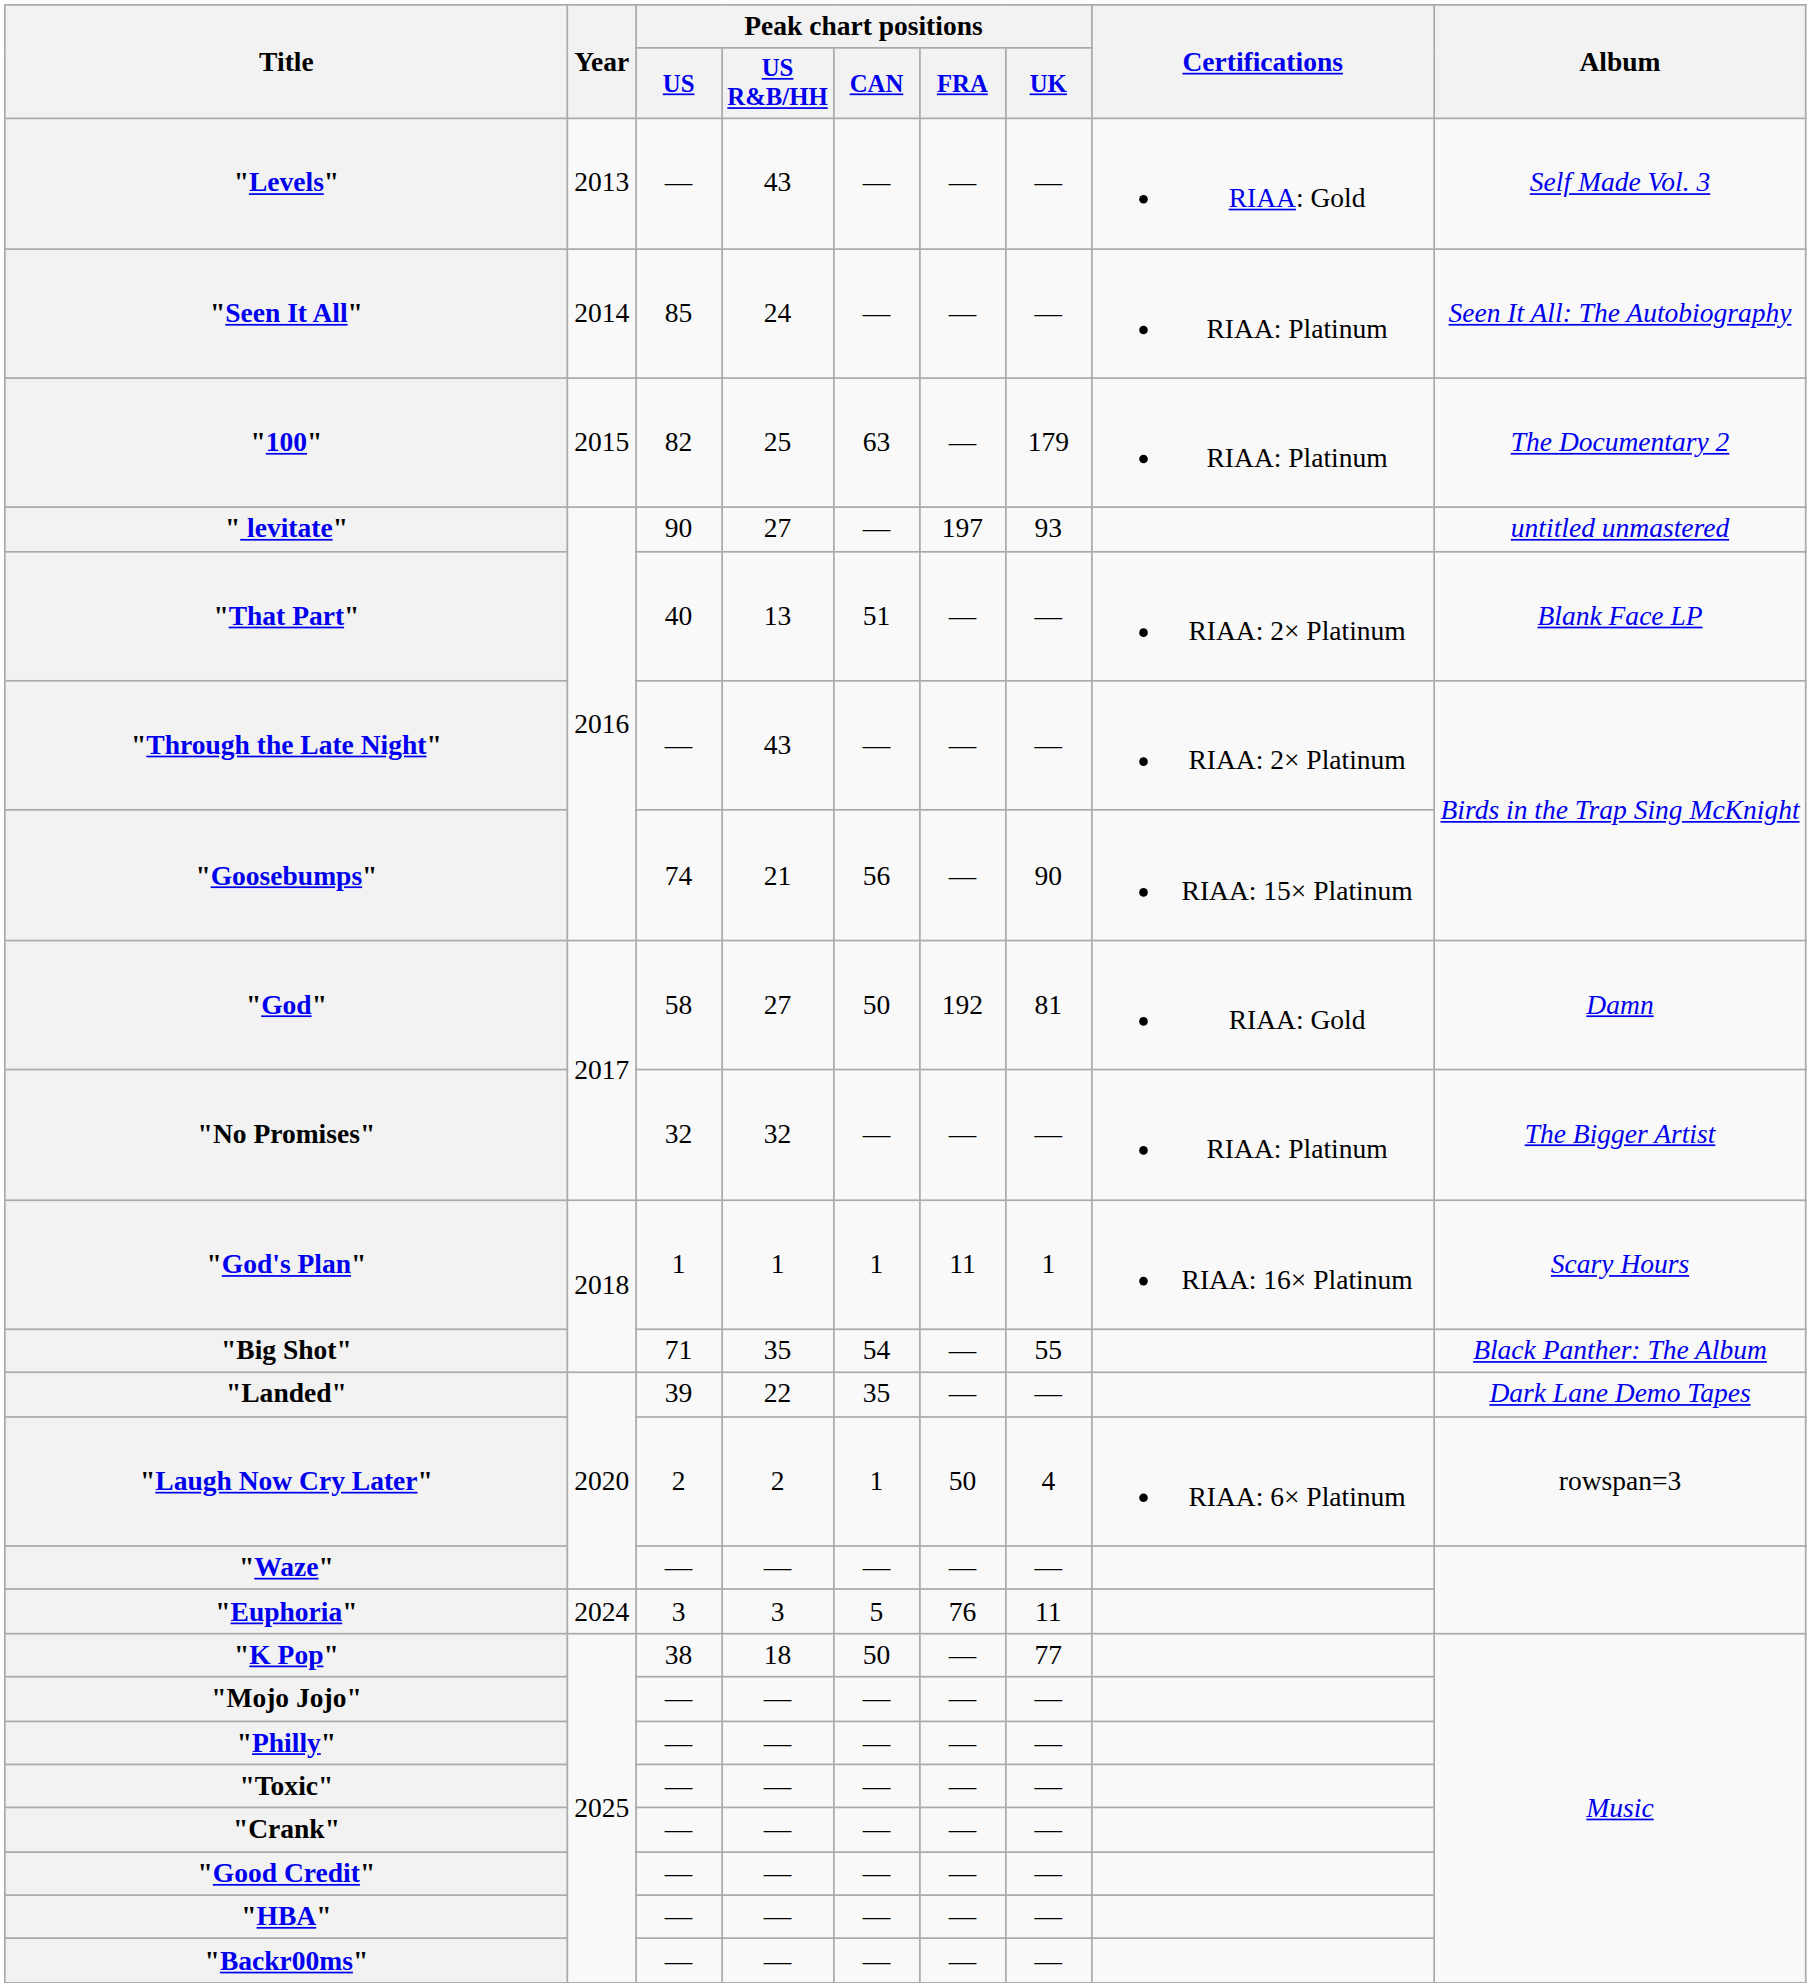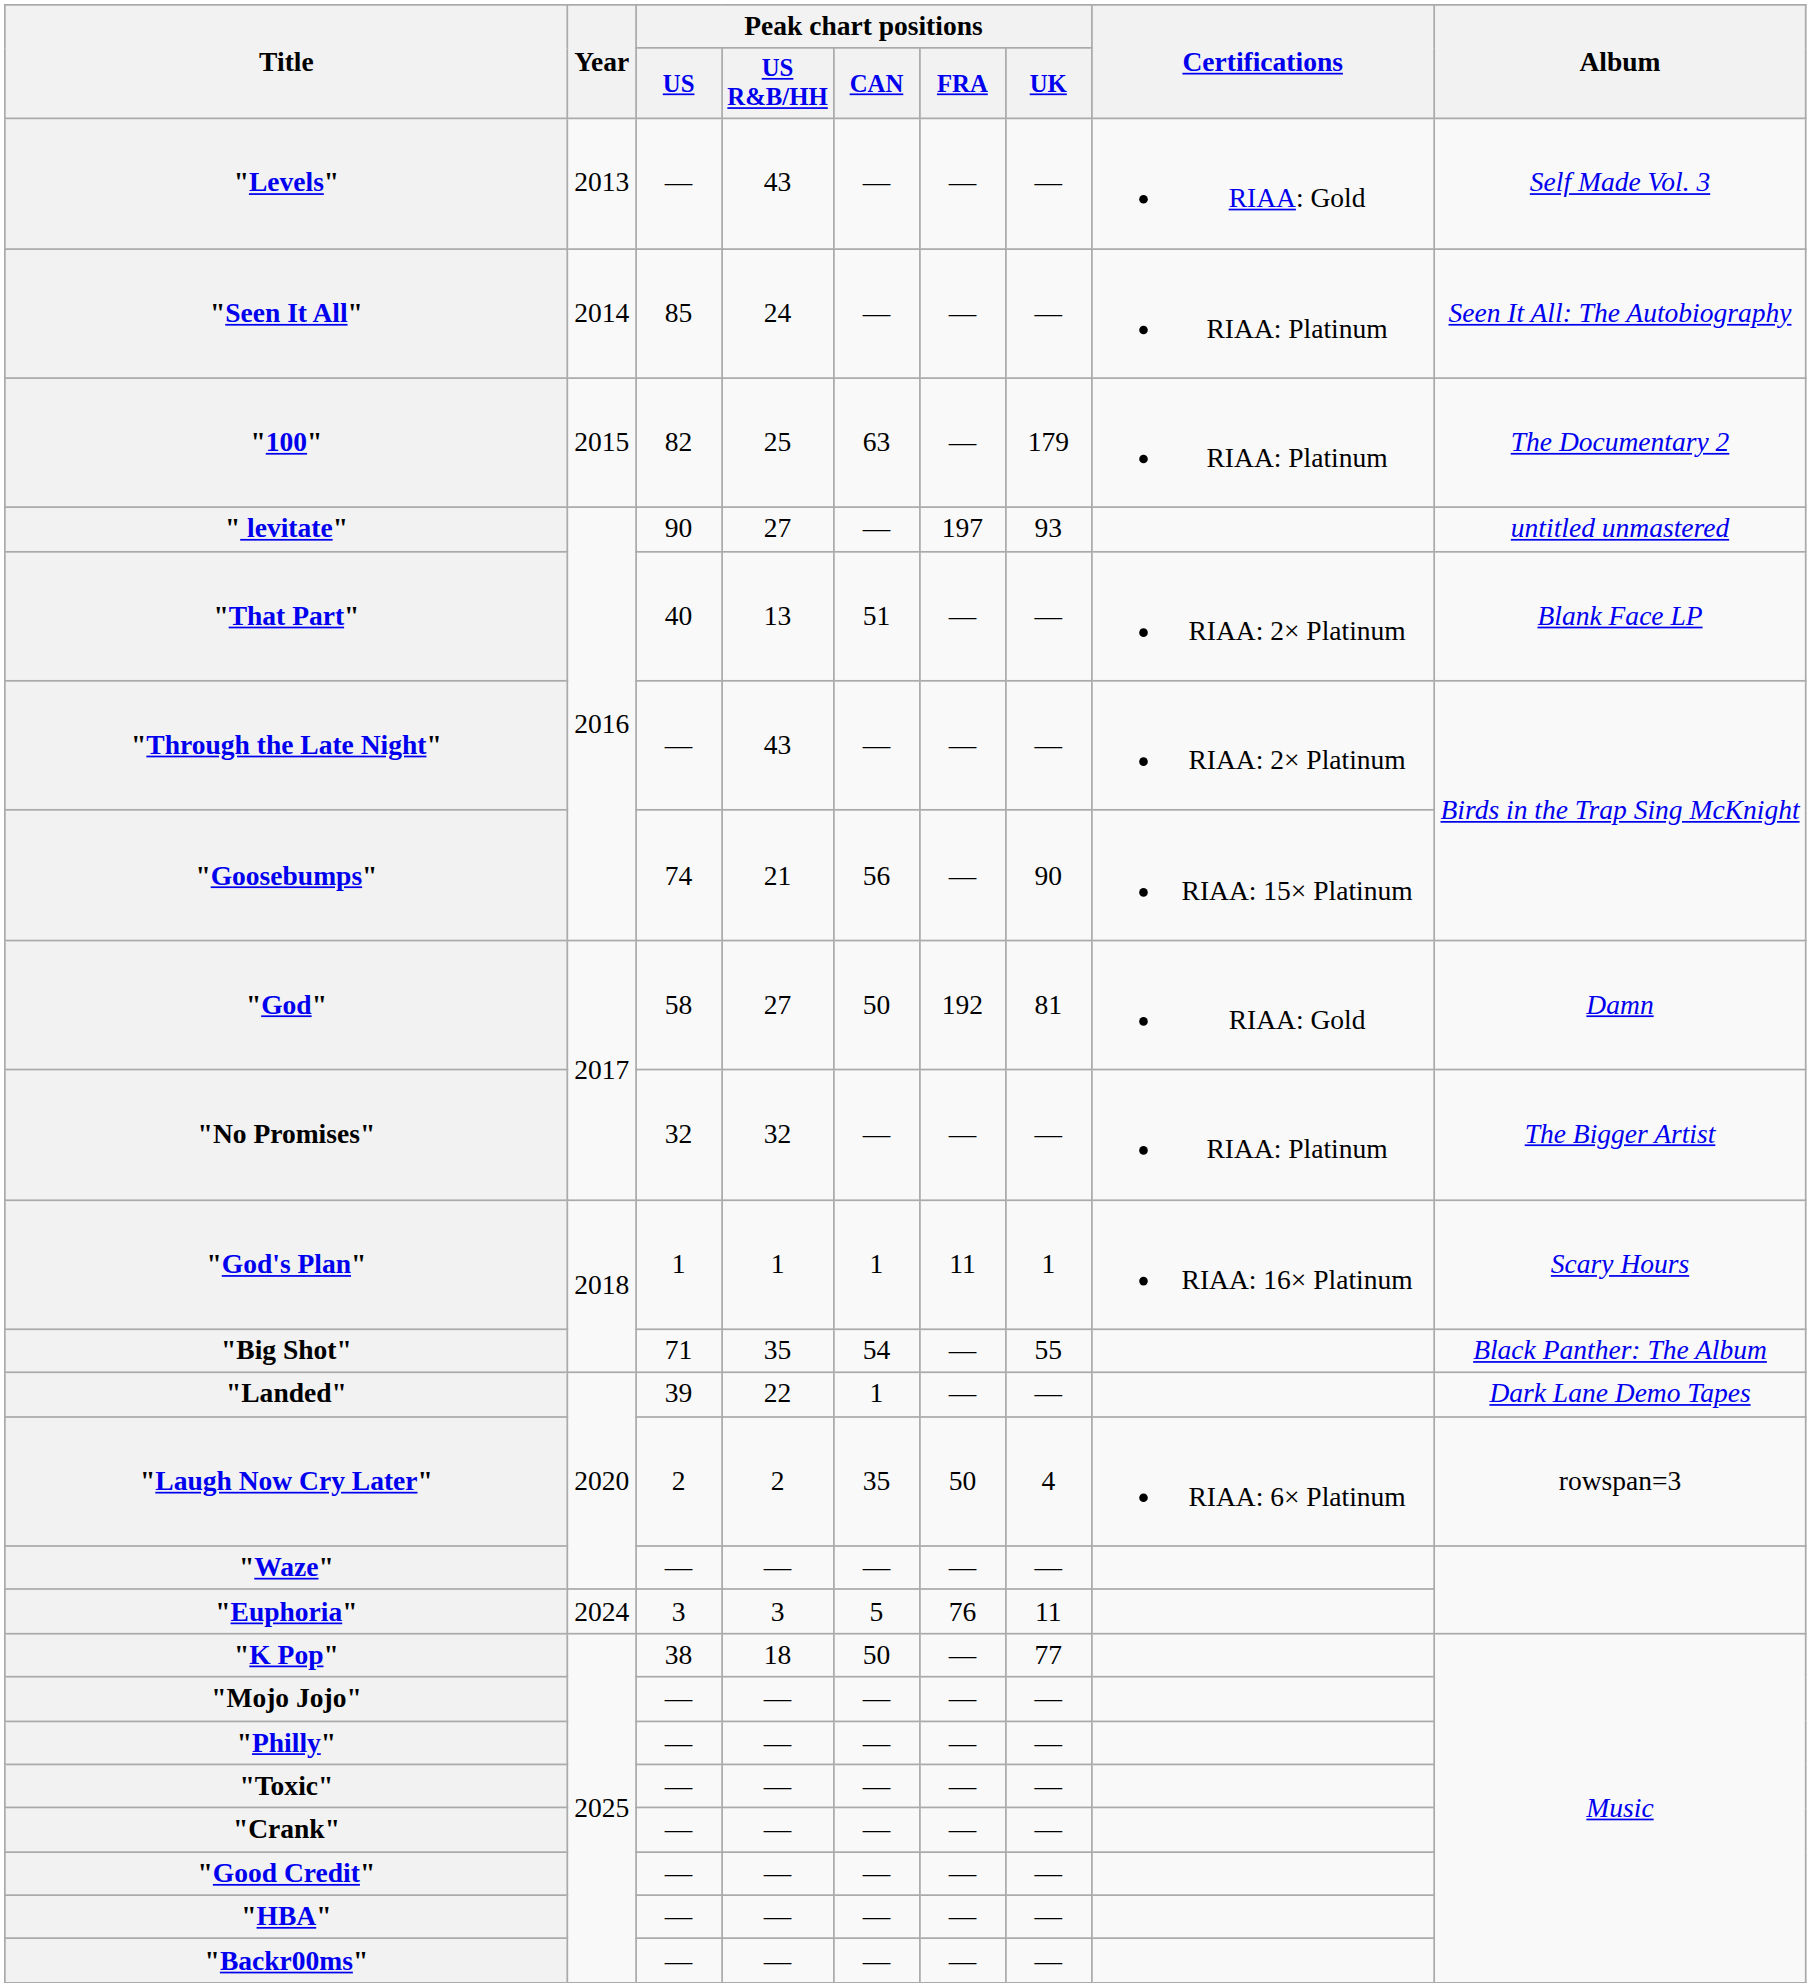(876, 1394) 35 -> (876, 1394) 1
(876, 1480) 1 -> (876, 1480) 35
